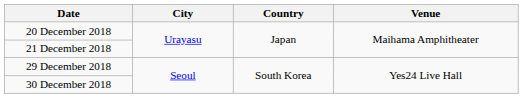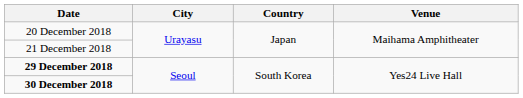(69, 66) normal -> (69, 66) bold
(69, 84) normal -> (69, 84) bold
